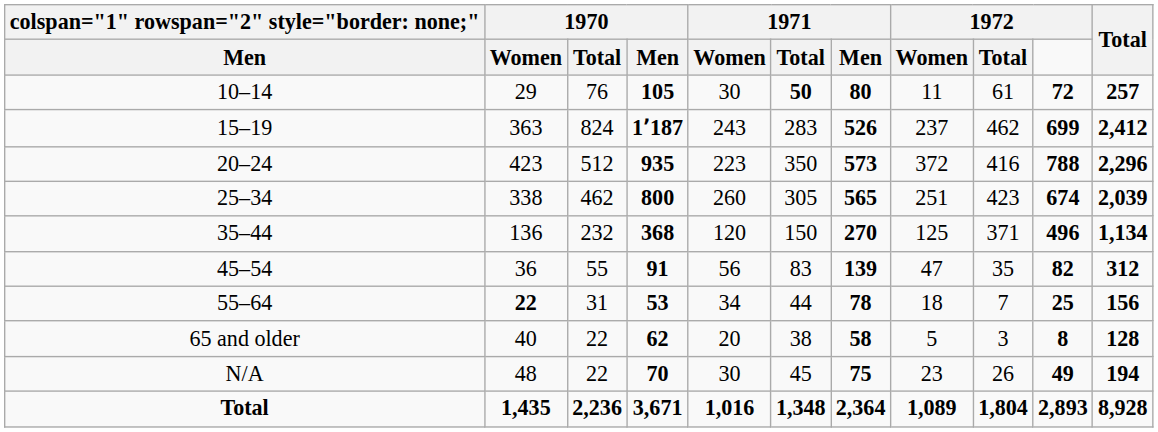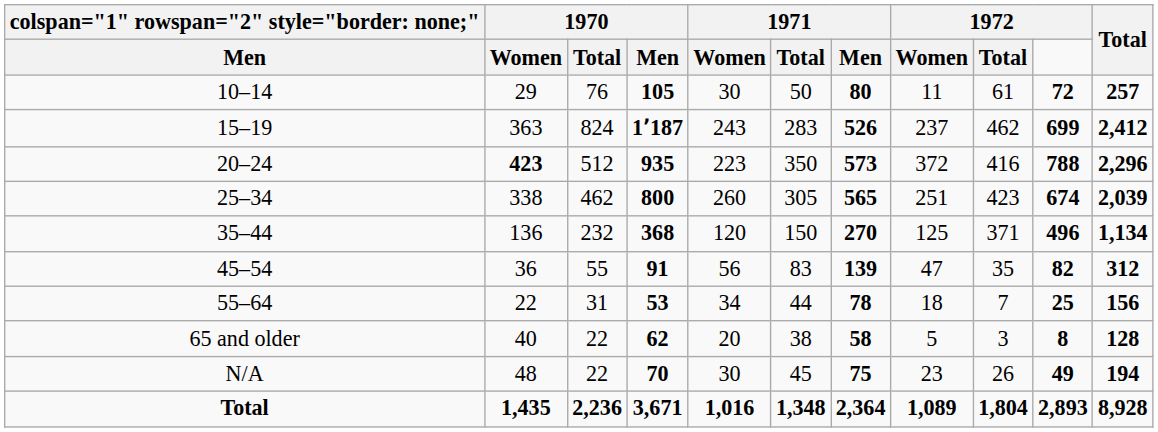(801, 92) bold -> (801, 92) normal
(526, 163) normal -> (526, 163) bold
(526, 303) bold -> (526, 303) normal
